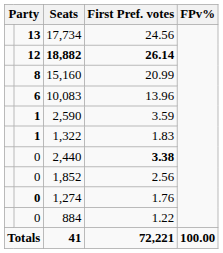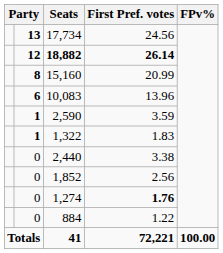(163, 156) bold -> (163, 156) normal
(37, 197) bold -> (37, 197) normal
(163, 197) normal -> (163, 197) bold
